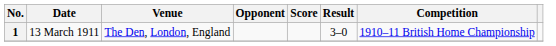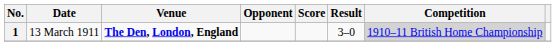(167, 31) normal -> (171, 31) bold
(447, 31) no background -> (455, 31) lightgrey background
